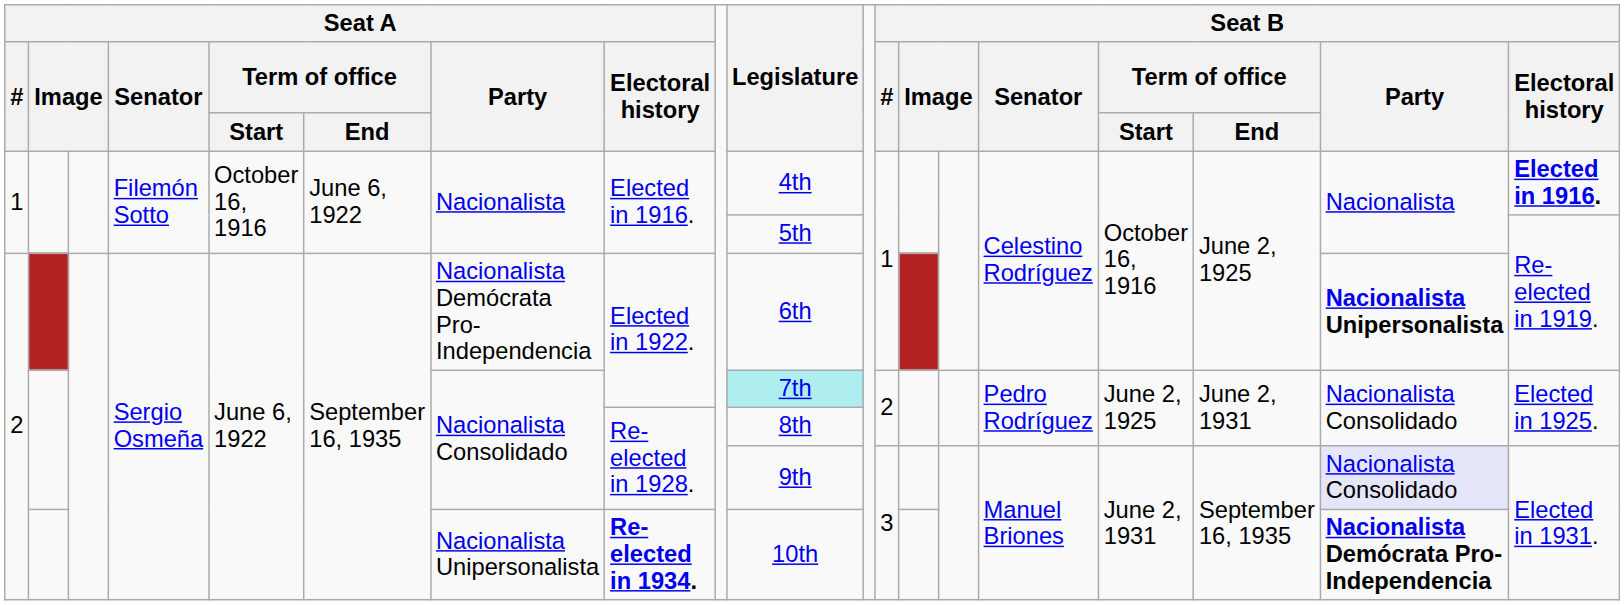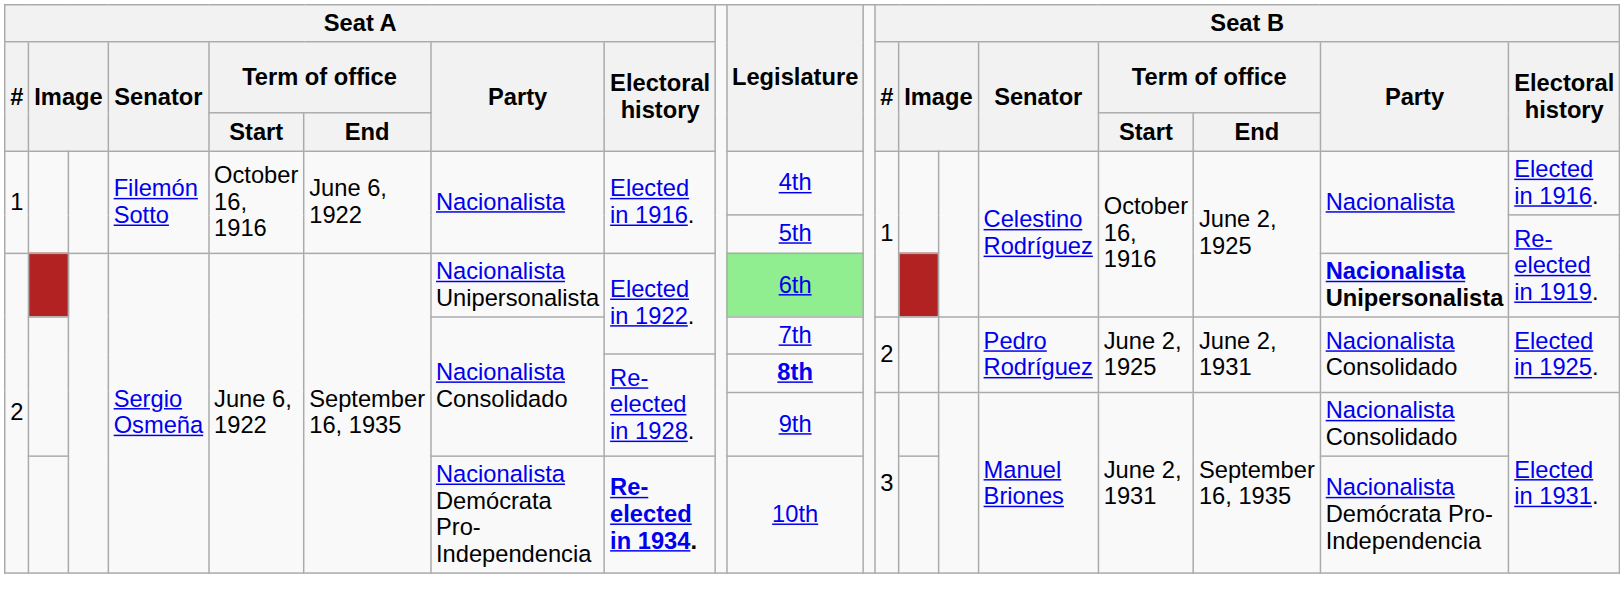(1558, 182) bold -> (1556, 182) normal
(514, 311) Nacionalista Demócrata Pro-Independencia -> (518, 284) Nacionalista Unipersonalista
(795, 311) no background -> (795, 284) lightgreen background
(795, 388) paleturquoise background -> (795, 335) no background
(795, 426) normal -> (795, 372) bold
(1392, 477) lavender background -> (1392, 423) no background
(518, 554) Nacionalista Unipersonalista -> (514, 514) Nacionalista Demócrata Pro-Independencia
(1414, 554) bold -> (1409, 514) normal
